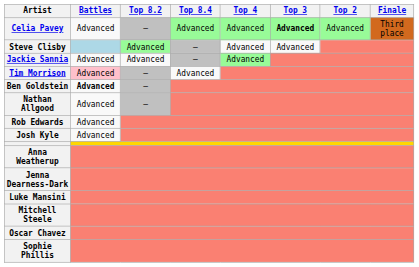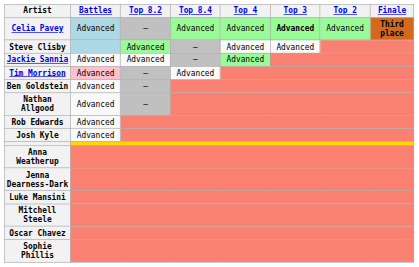(96, 28) no background -> (96, 28) lightblue background
(392, 28) normal -> (392, 28) bold
(96, 86) bold -> (96, 86) normal
